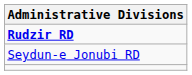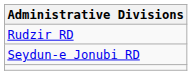(40, 34) bold -> (40, 34) normal
